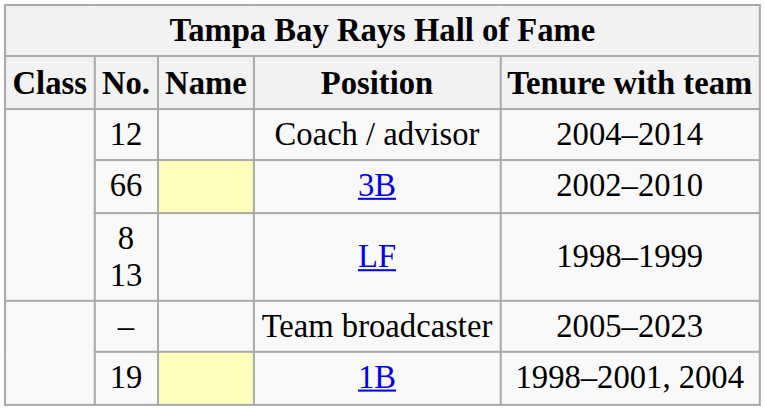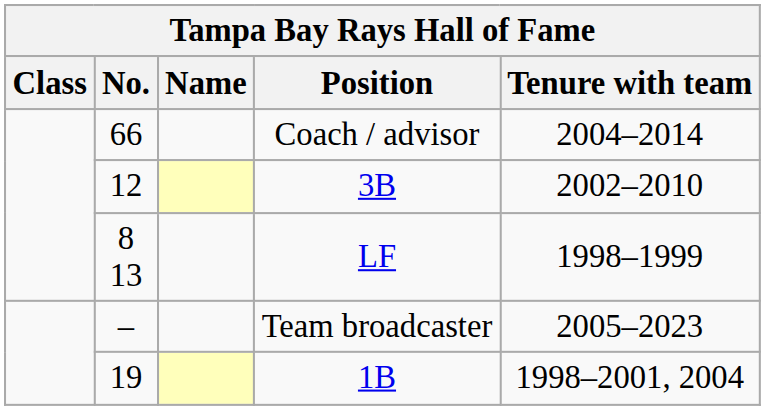(126, 133) 12 -> (126, 133) 66
(126, 185) 66 -> (126, 185) 12
